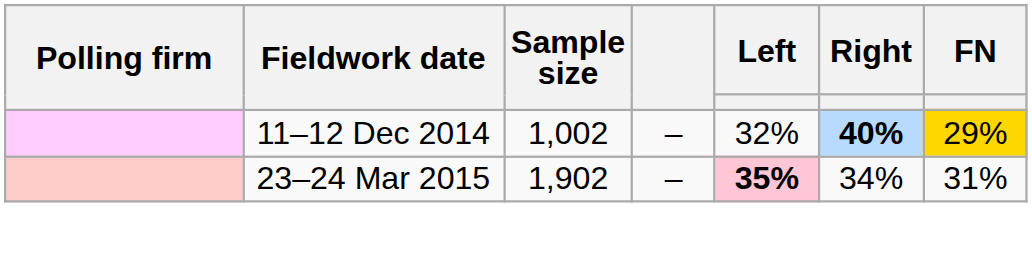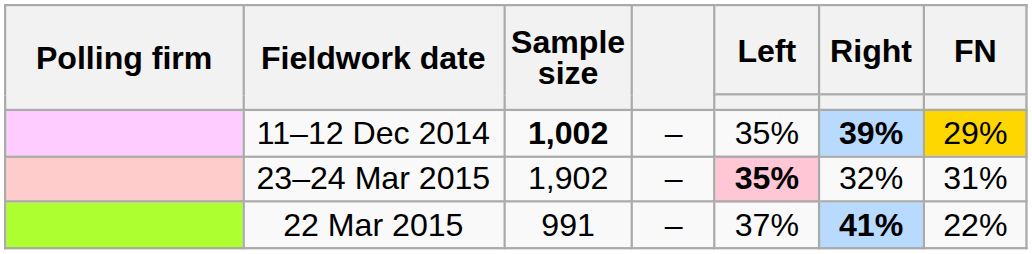(568, 133) normal -> (568, 133) bold
(767, 133) 32% -> (767, 133) 35%
(871, 133) 40% -> (871, 133) 39%
(871, 179) 34% -> (871, 179) 32%
+ row: (373, 225)
